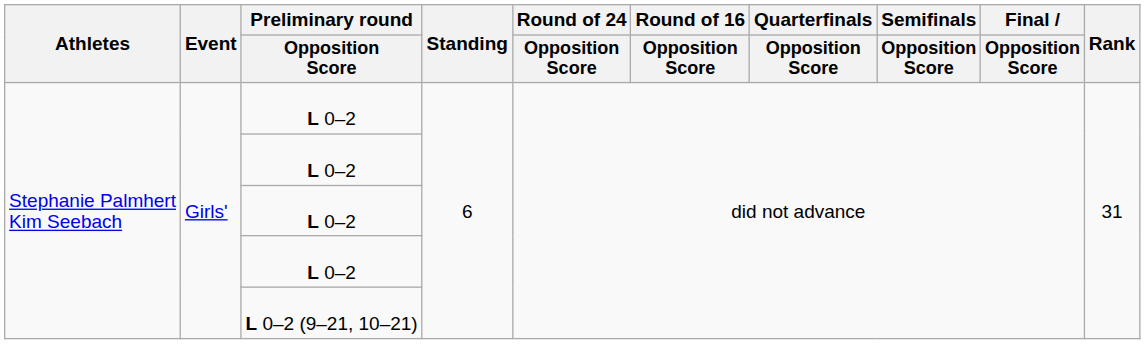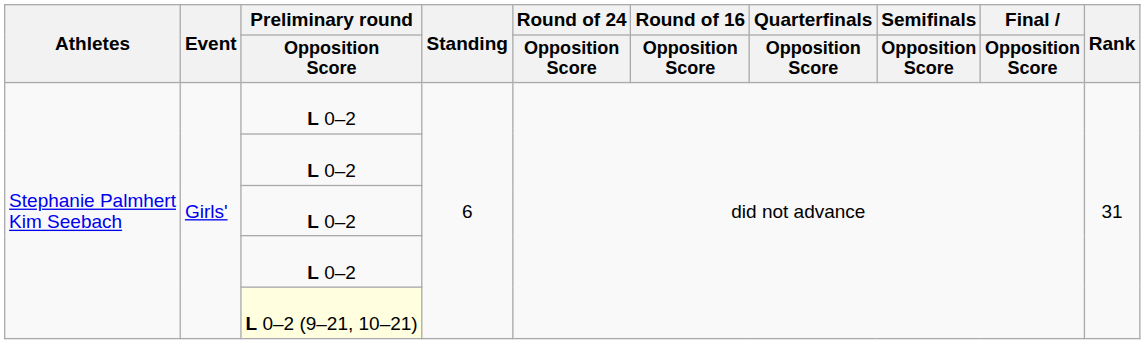(332, 324) no background -> (332, 324) lightyellow background
